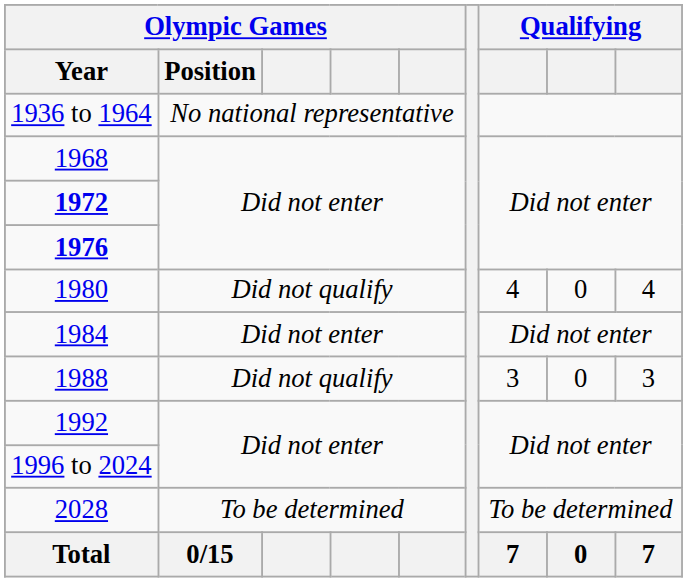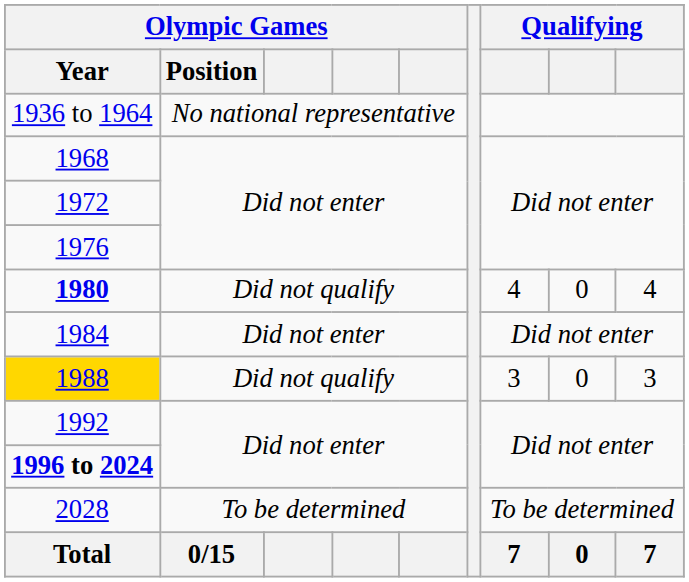(81, 202) bold -> (82, 202) normal
(81, 246) bold -> (82, 246) normal
(81, 290) normal -> (82, 290) bold
(81, 378) no background -> (82, 378) gold background
(81, 466) normal -> (82, 466) bold
